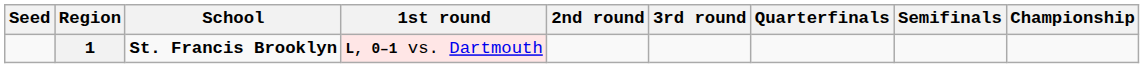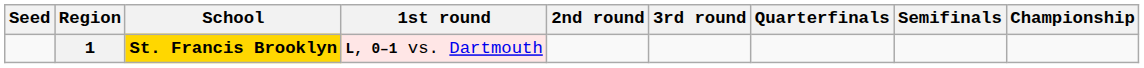(233, 48) no background -> (233, 48) gold background
